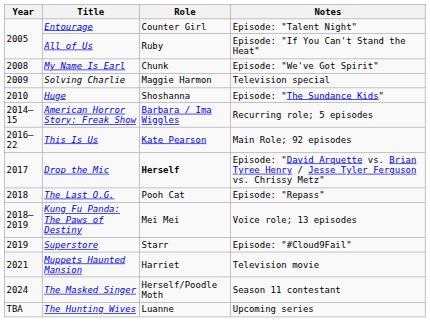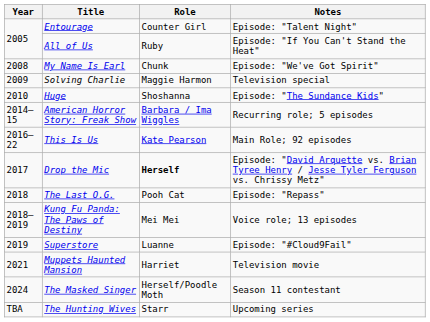(155, 245) Starr -> (158, 245) Luanne
(158, 309) Luanne -> (155, 309) Starr
